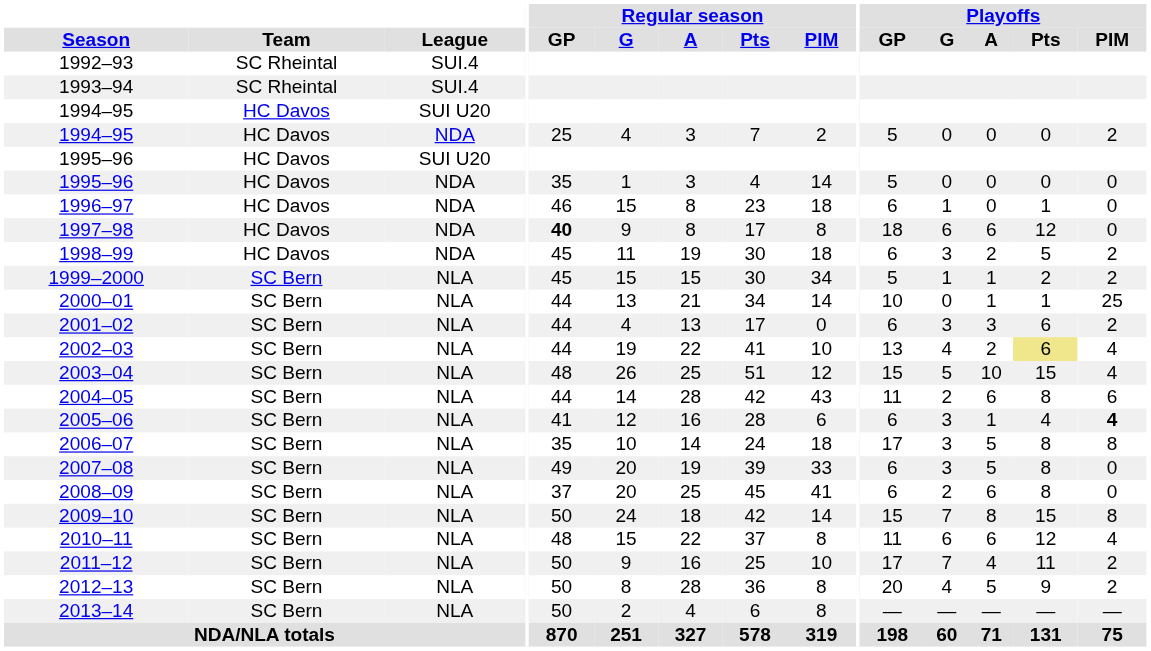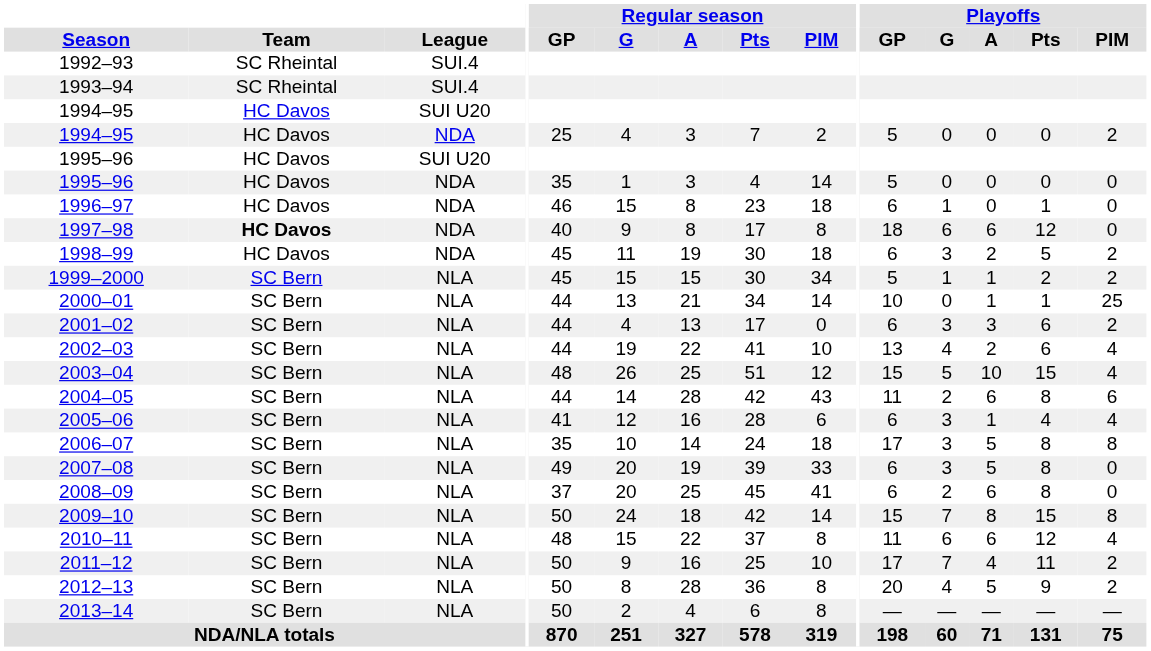(286, 230) normal -> (286, 230) bold
(562, 230) bold -> (562, 230) normal
(1046, 349) khaki background -> (1046, 349) no background
(1112, 420) bold -> (1112, 420) normal
